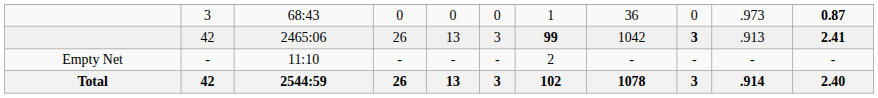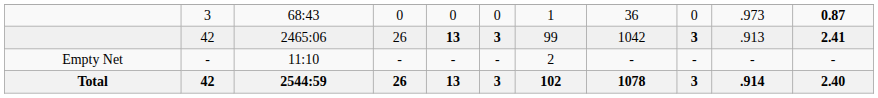(453, 37) normal -> (453, 37) bold
(497, 37) normal -> (497, 37) bold
(551, 37) bold -> (551, 37) normal
